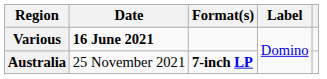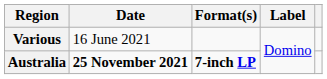(113, 39) bold -> (112, 39) normal
(129, 62) normal -> (130, 62) bold
